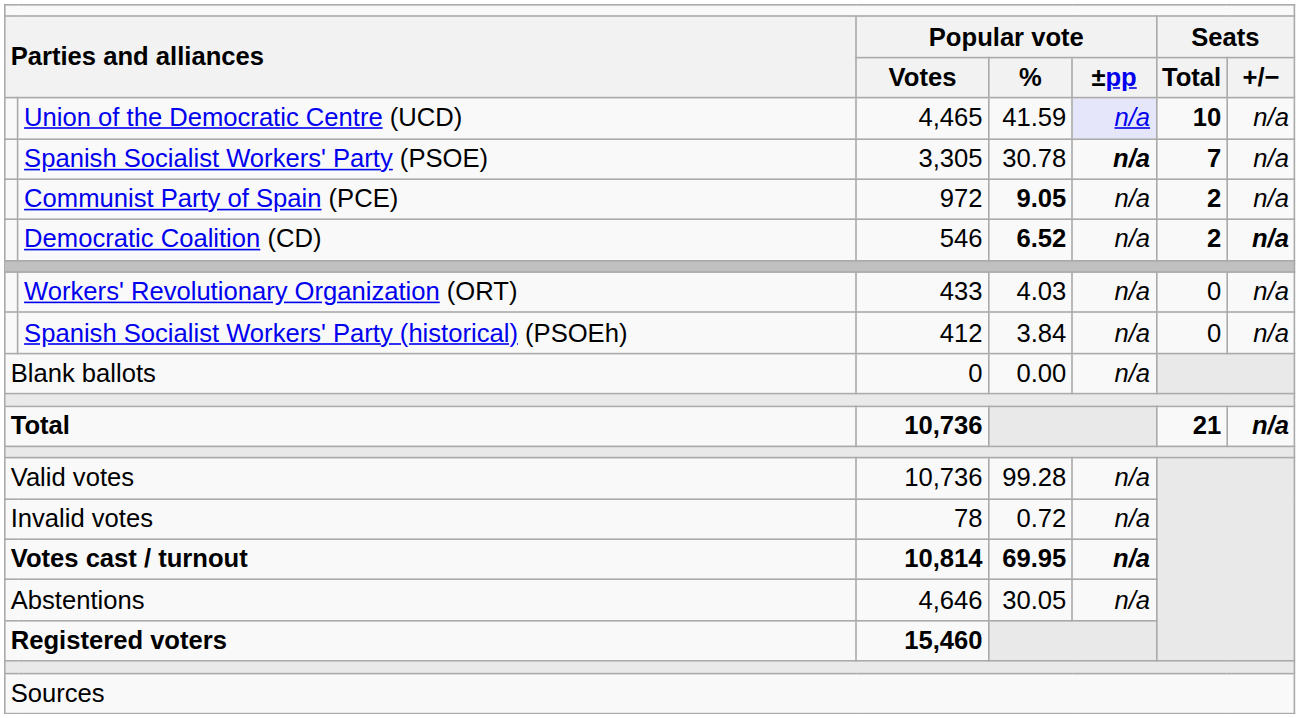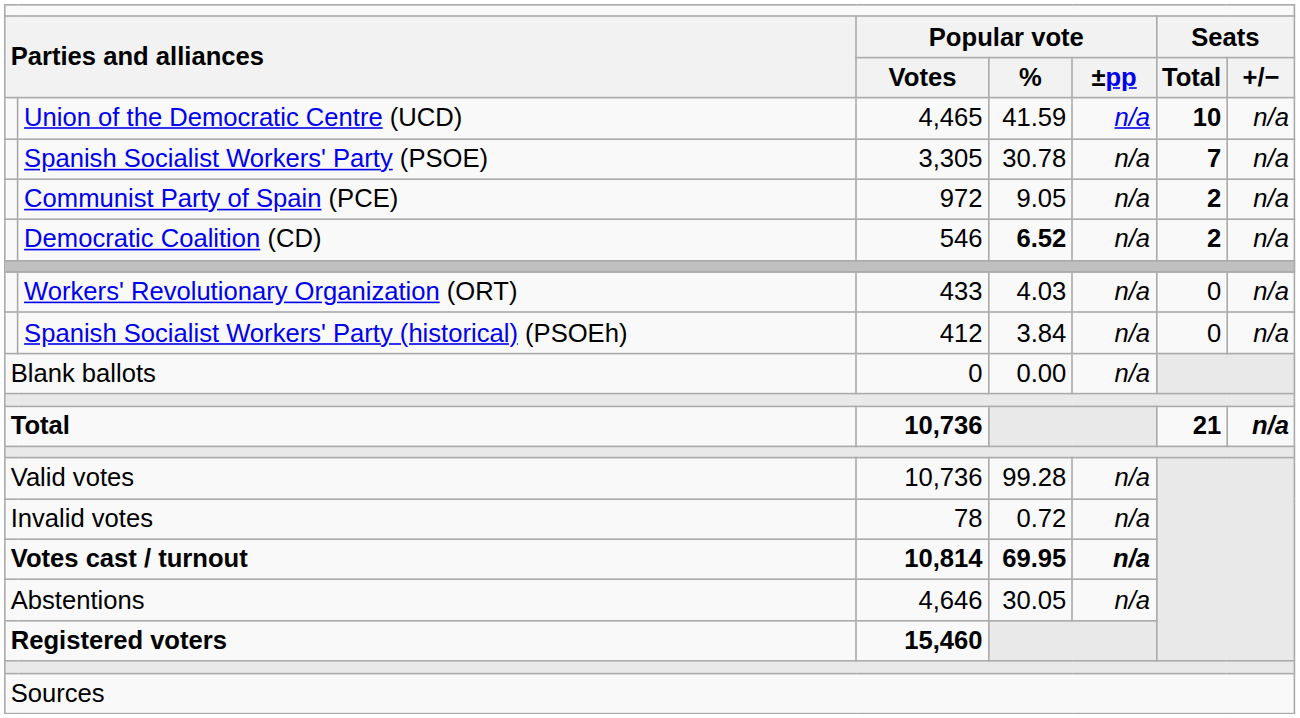(1132, 117) lavender background -> (1132, 117) no background
(1132, 158) bold -> (1132, 158) normal
(1041, 198) bold -> (1041, 199) normal
(1270, 239) bold -> (1271, 239) normal
